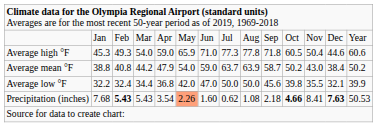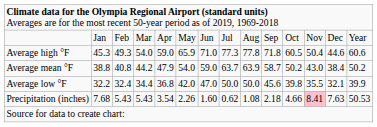(123, 99) bold -> (123, 99) normal
(187, 99) lightsalmon background -> (187, 99) no background
(294, 99) bold -> (294, 99) normal
(315, 99) no background -> (315, 99) pink background
(336, 99) bold -> (336, 99) normal
